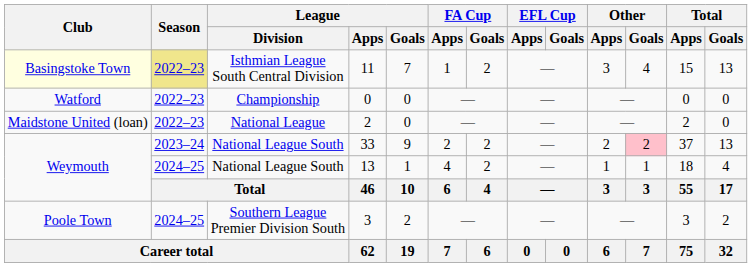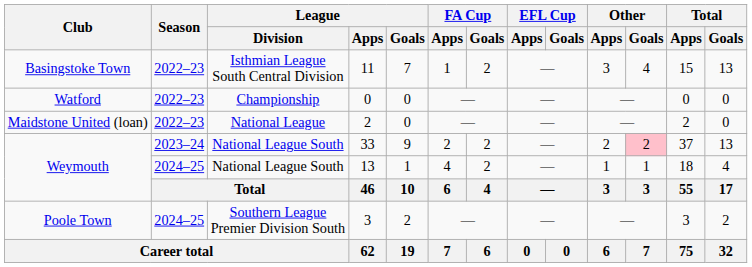(78, 68) lightyellow background -> (78, 68) no background
(179, 68) khaki background -> (179, 68) no background
